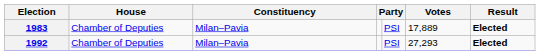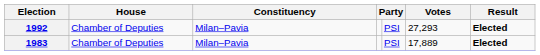rows swapped: (37, 27) <-> (37, 43)
